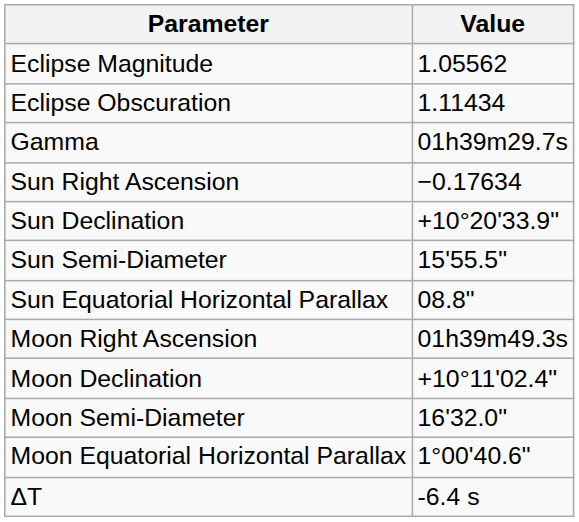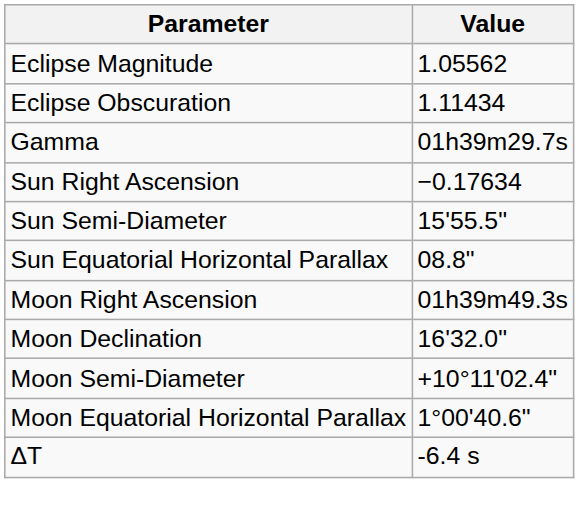- row: (97, 220)
(487, 378) +10°11'02.4" -> (462, 338) 16'32.0"
(462, 417) 16'32.0" -> (487, 378) +10°11'02.4"
